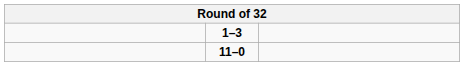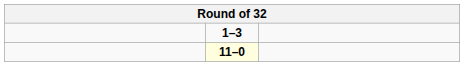(232, 52) no background -> (232, 52) lightyellow background
